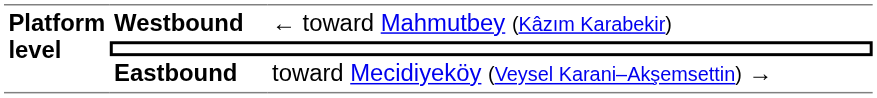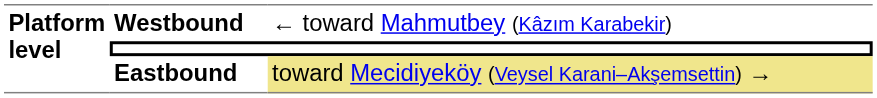(522, 73) no background -> (522, 73) khaki background
